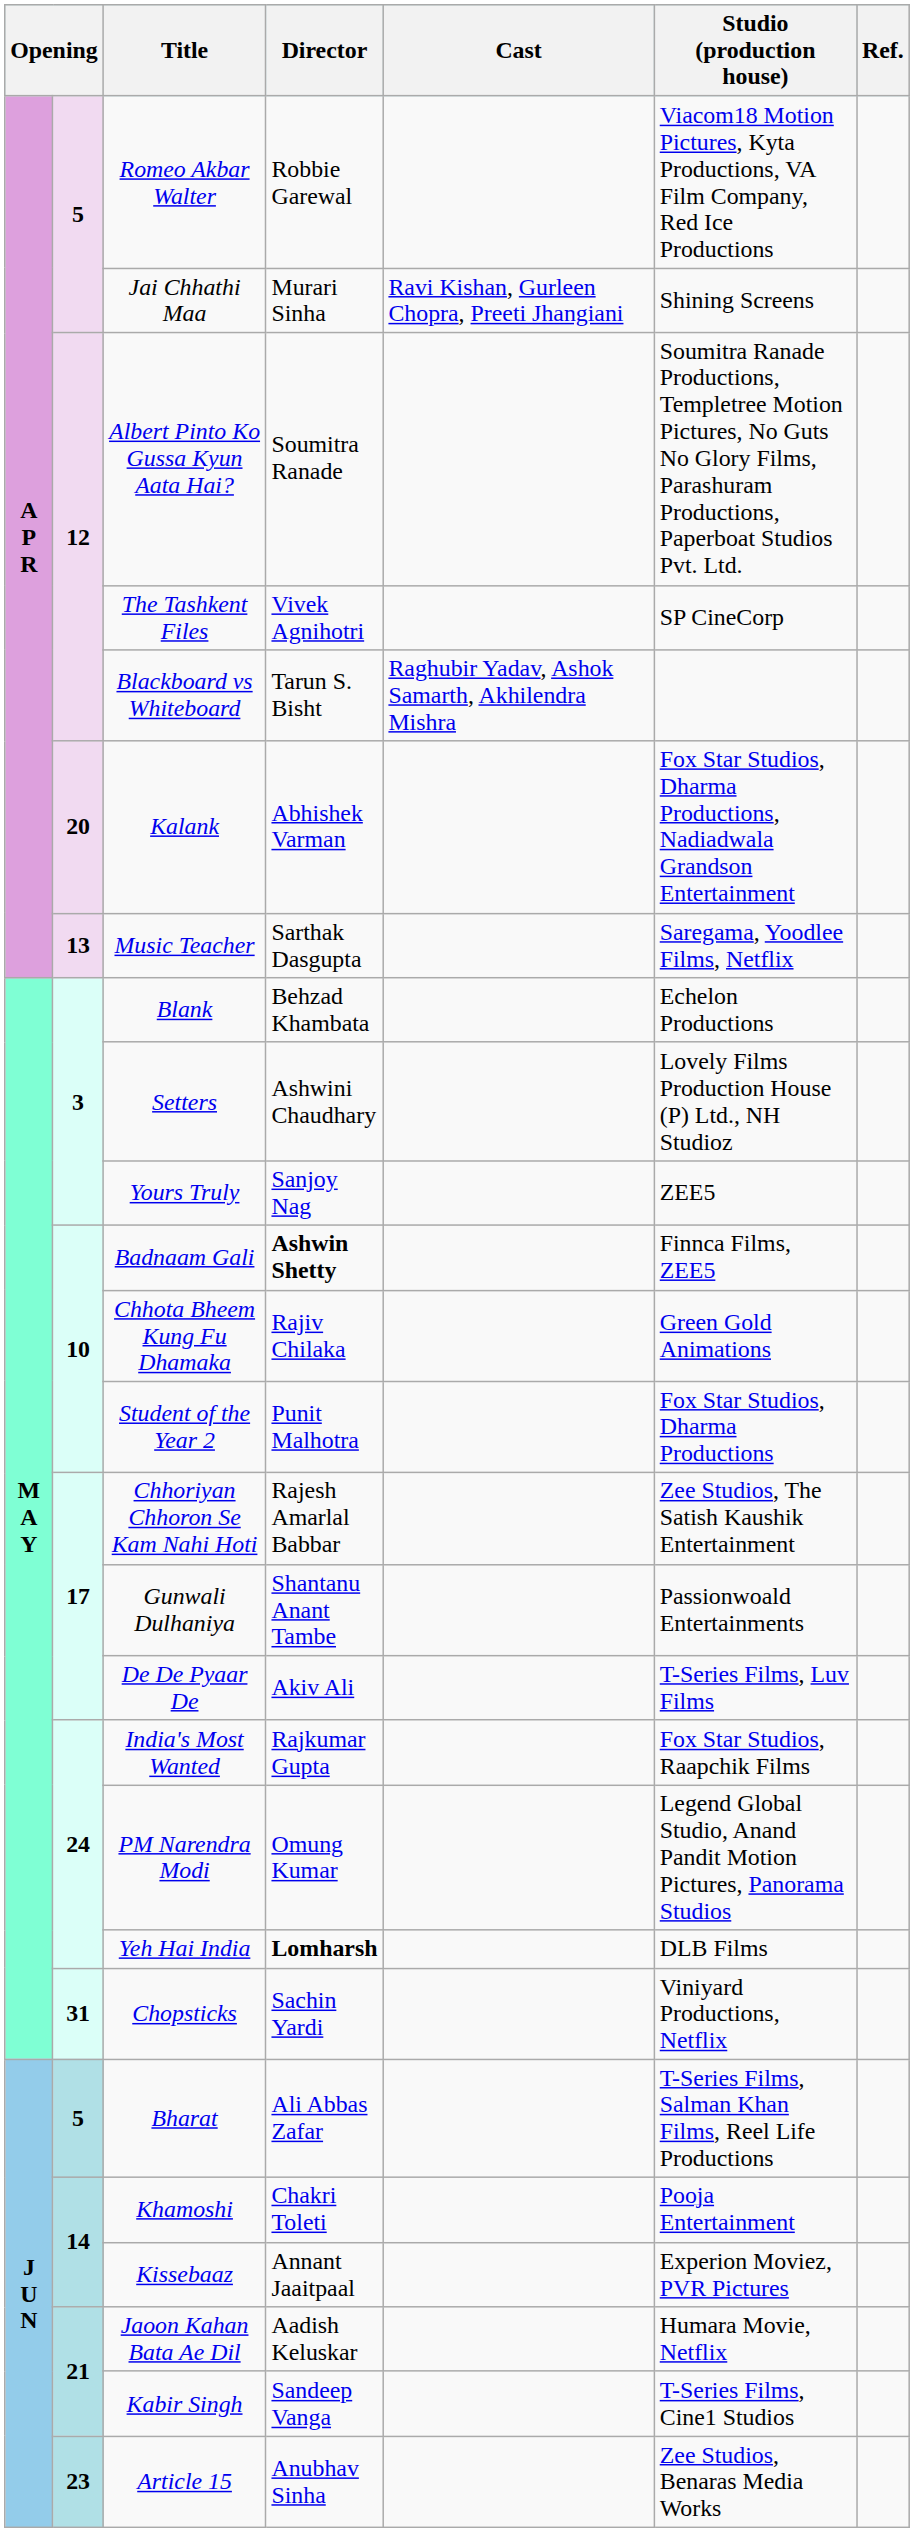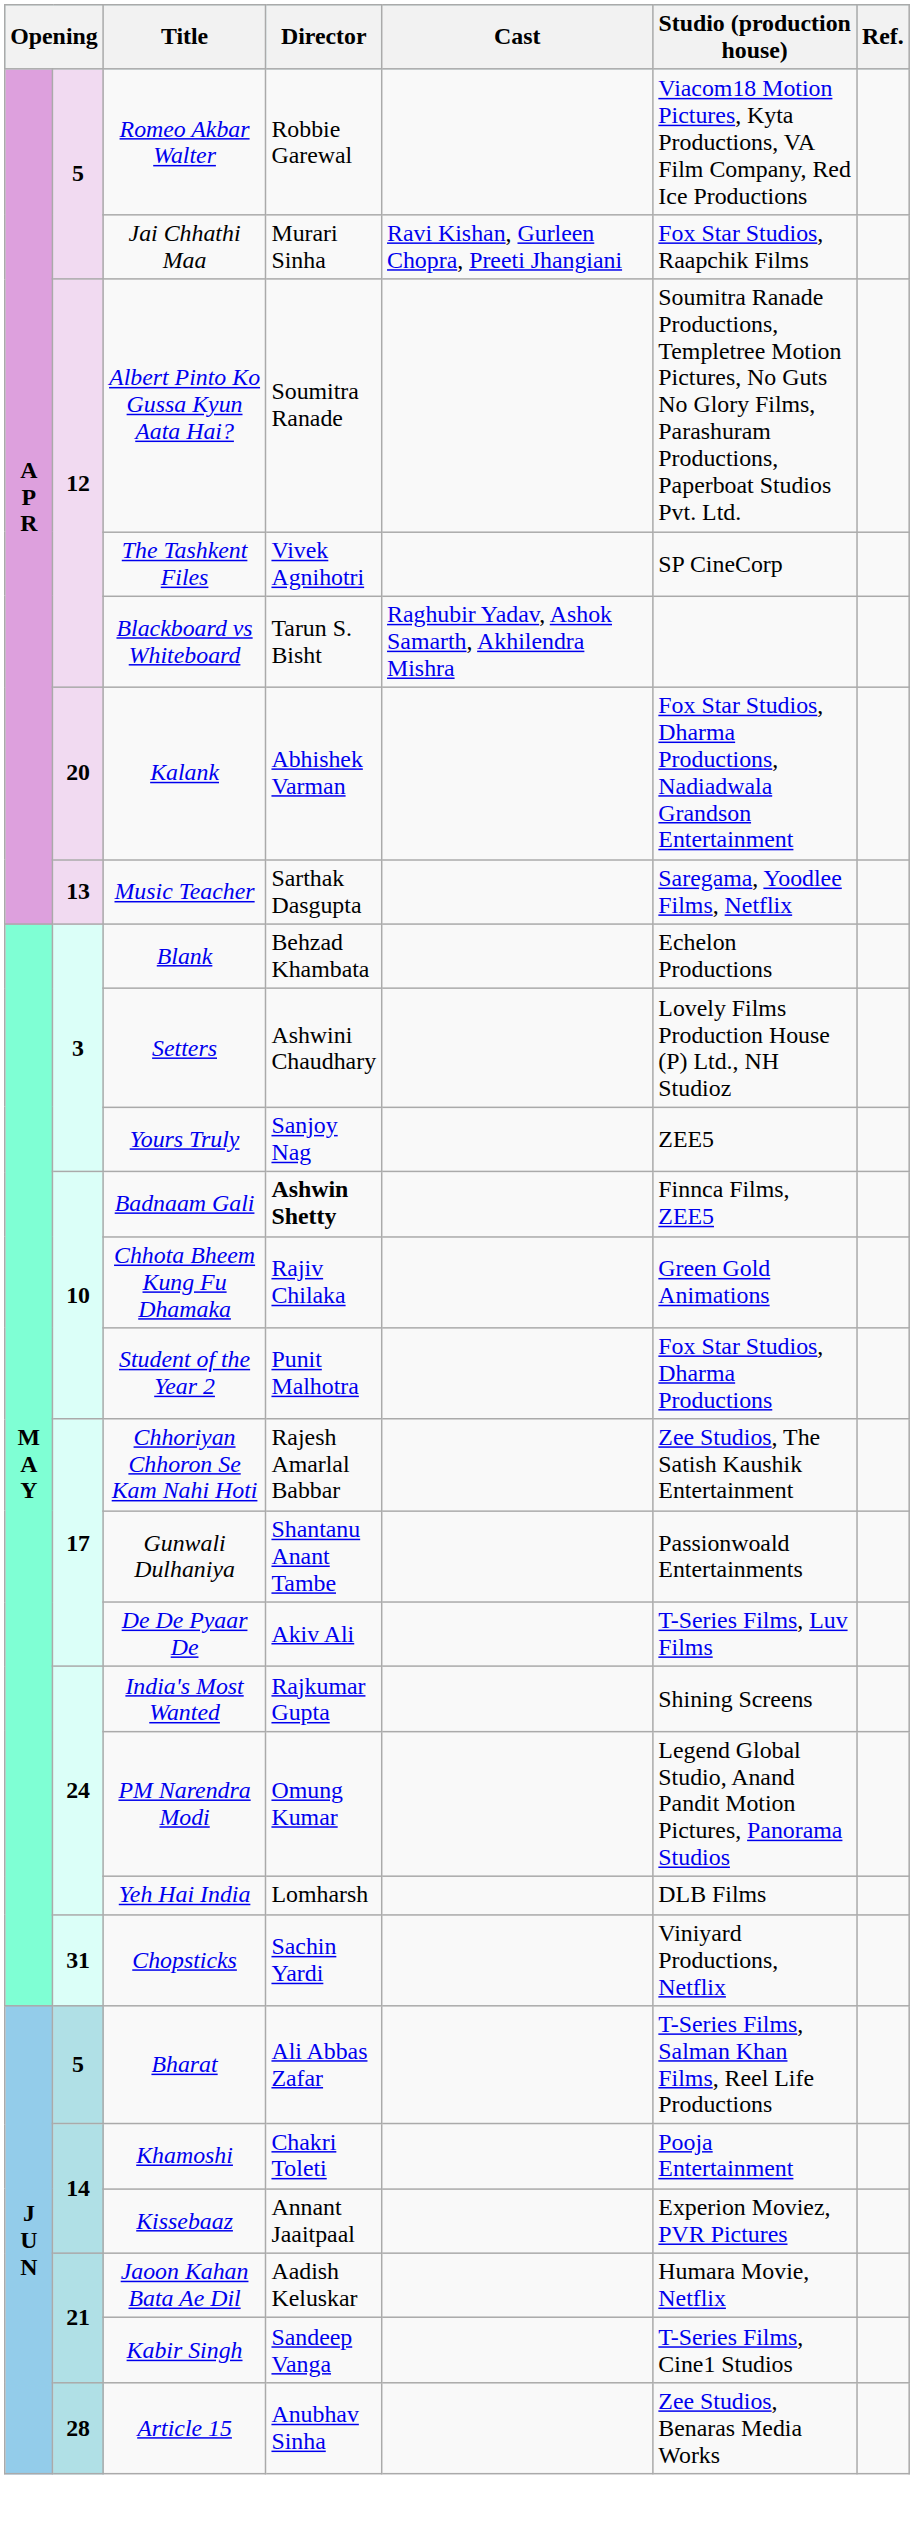(737, 300) Shining Screens -> (741, 246) Fox Star Studios, Raapchik Films
(742, 1752) Fox Star Studios, Raapchik Films -> (736, 1698) Shining Screens
(324, 1948) bold -> (320, 1895) normal
(78, 2481) 23 -> (78, 2427) 28
